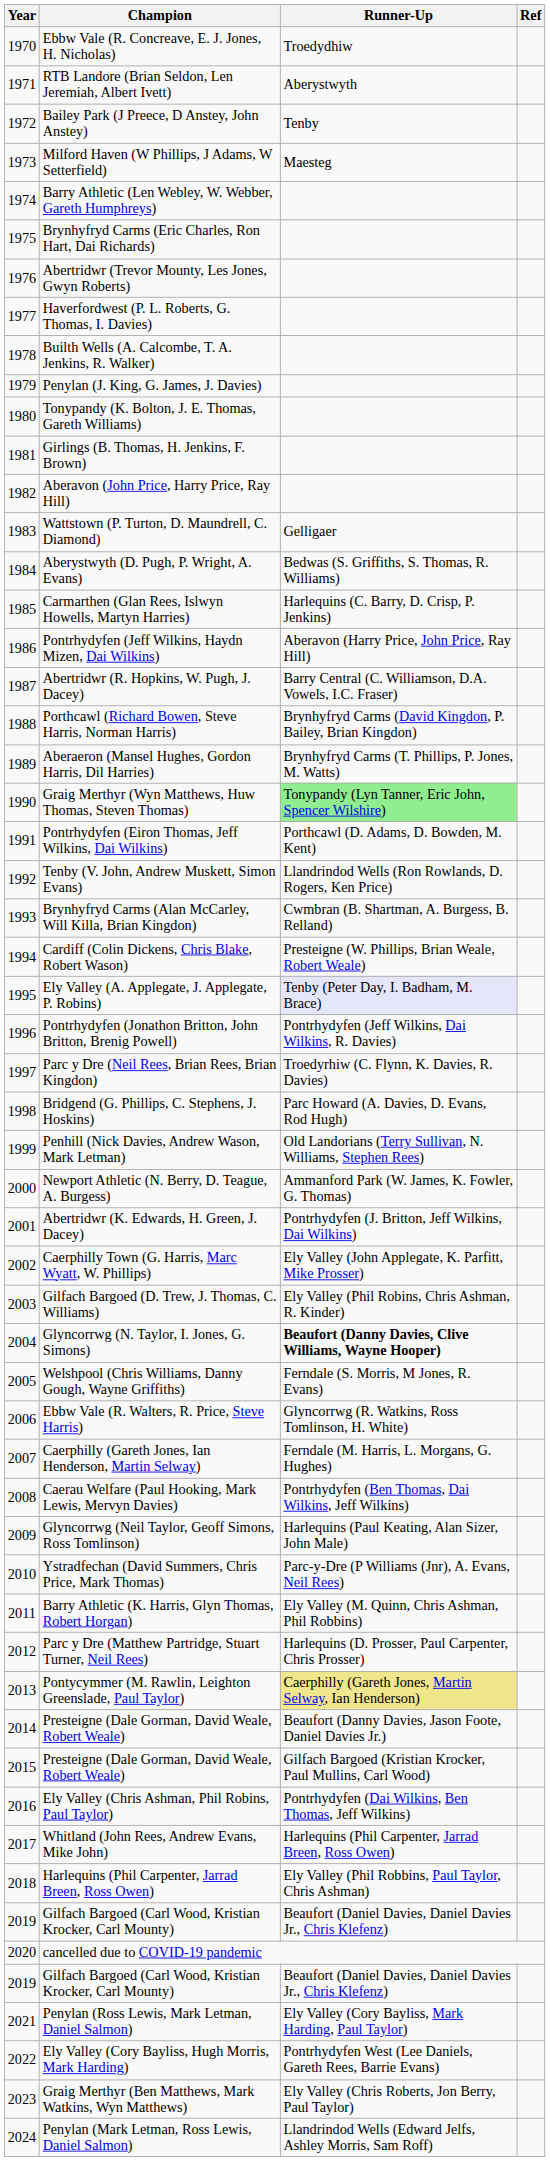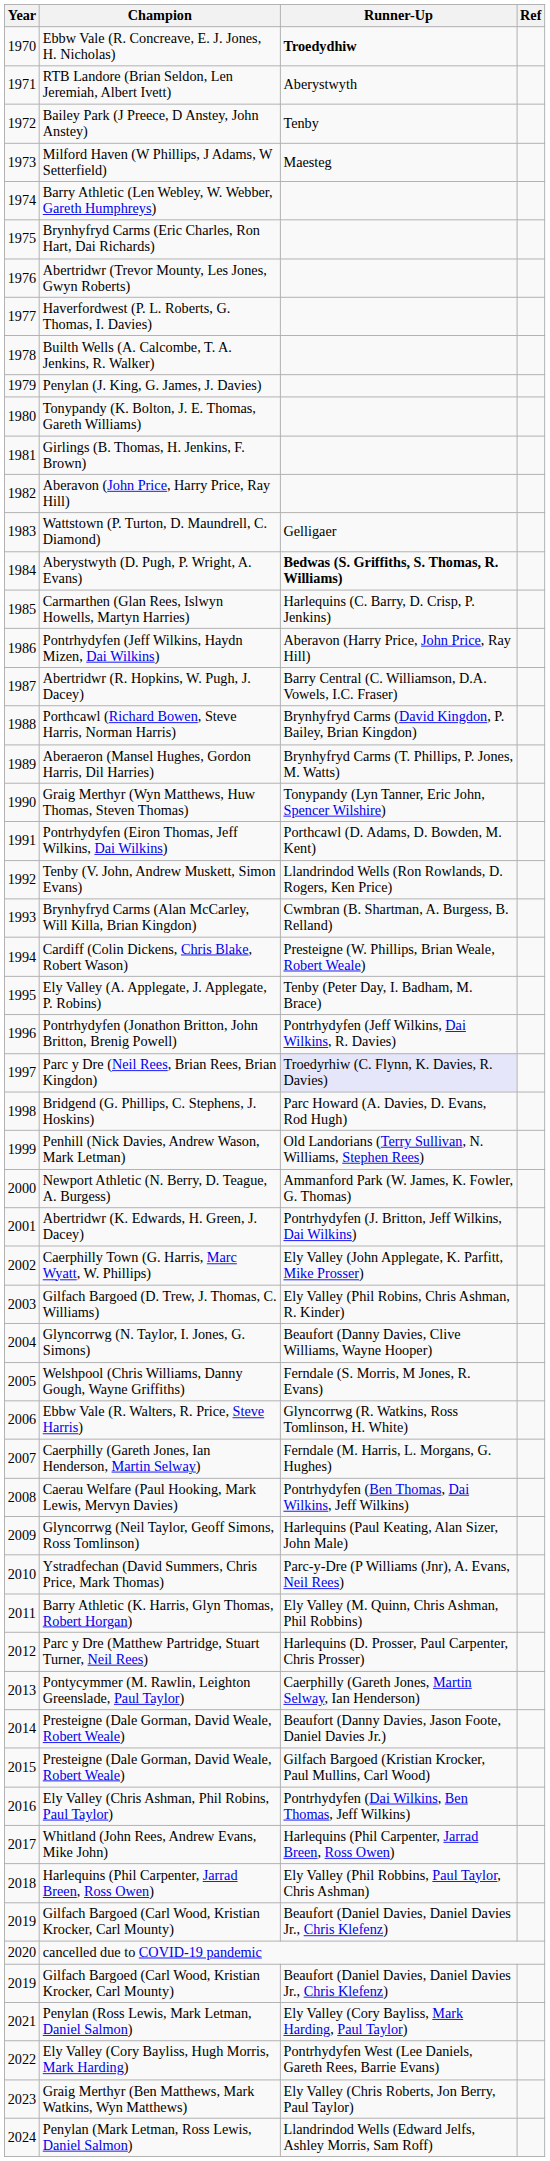(318, 46) normal -> (320, 46) bold
(386, 570) normal -> (391, 570) bold
(384, 802) lightgreen background -> (384, 802) no background
(378, 995) lavender background -> (378, 995) no background
(388, 1072) no background -> (388, 1072) lavender background
(376, 1342) bold -> (372, 1342) normal
(378, 1690) khaki background -> (378, 1690) no background
